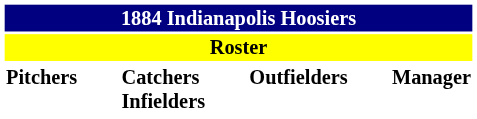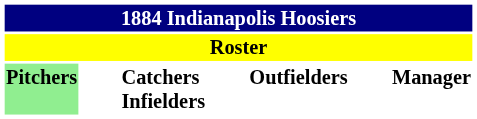(42, 76) no background -> (42, 76) lightgreen background
